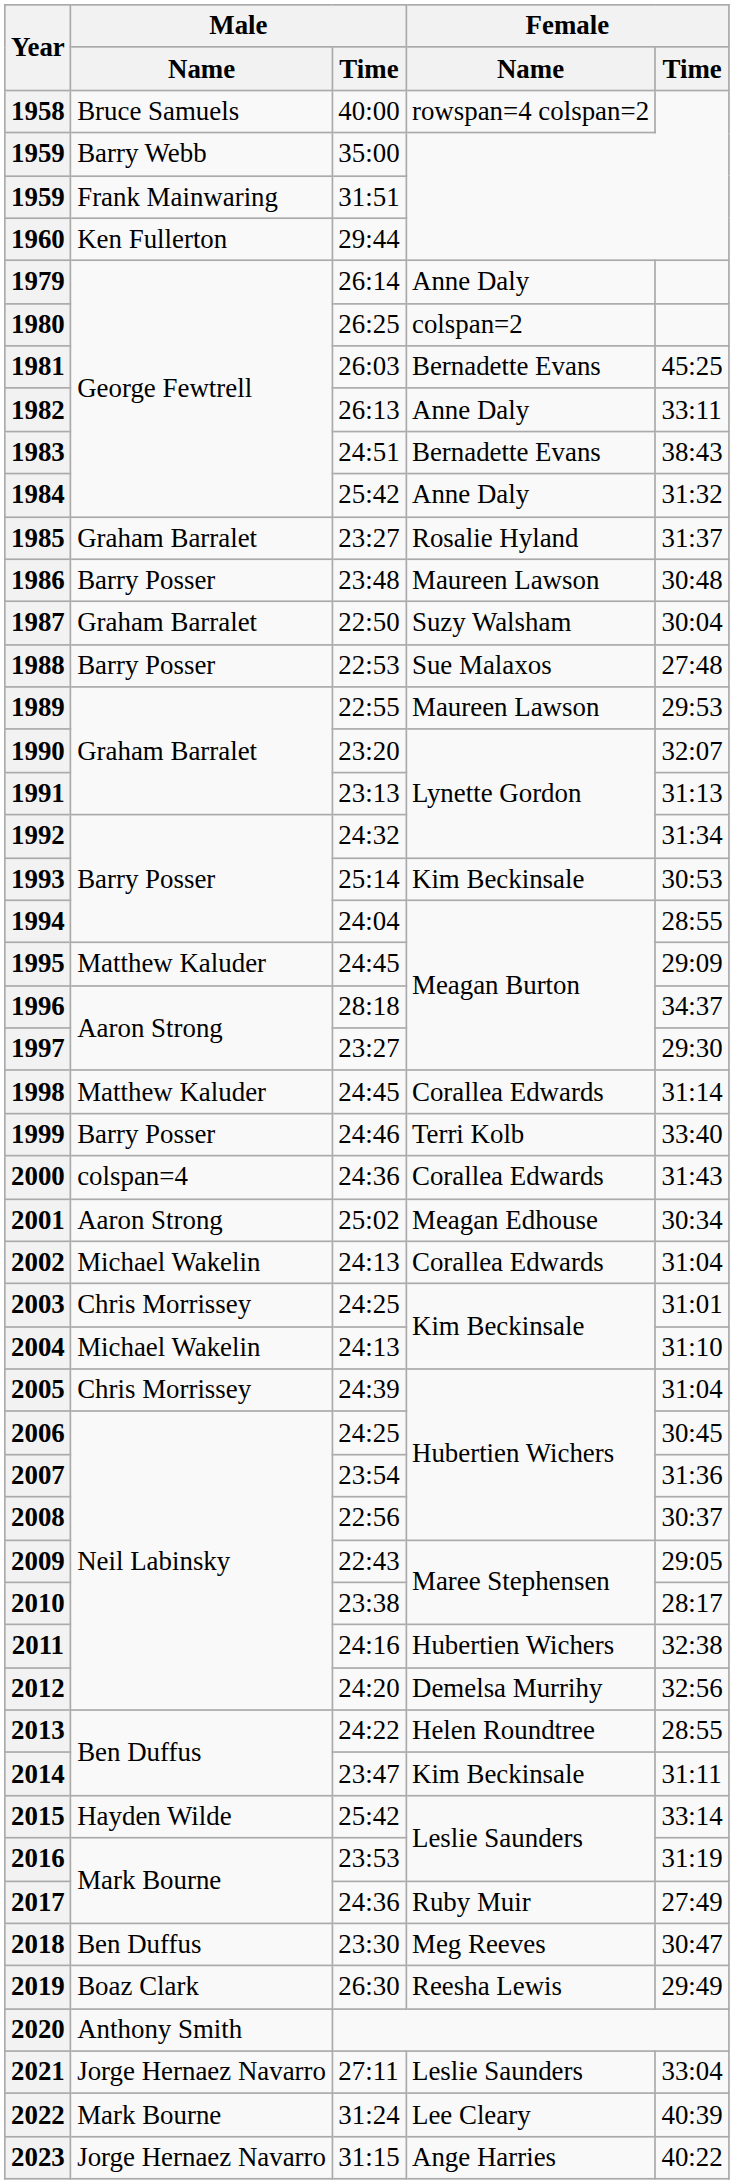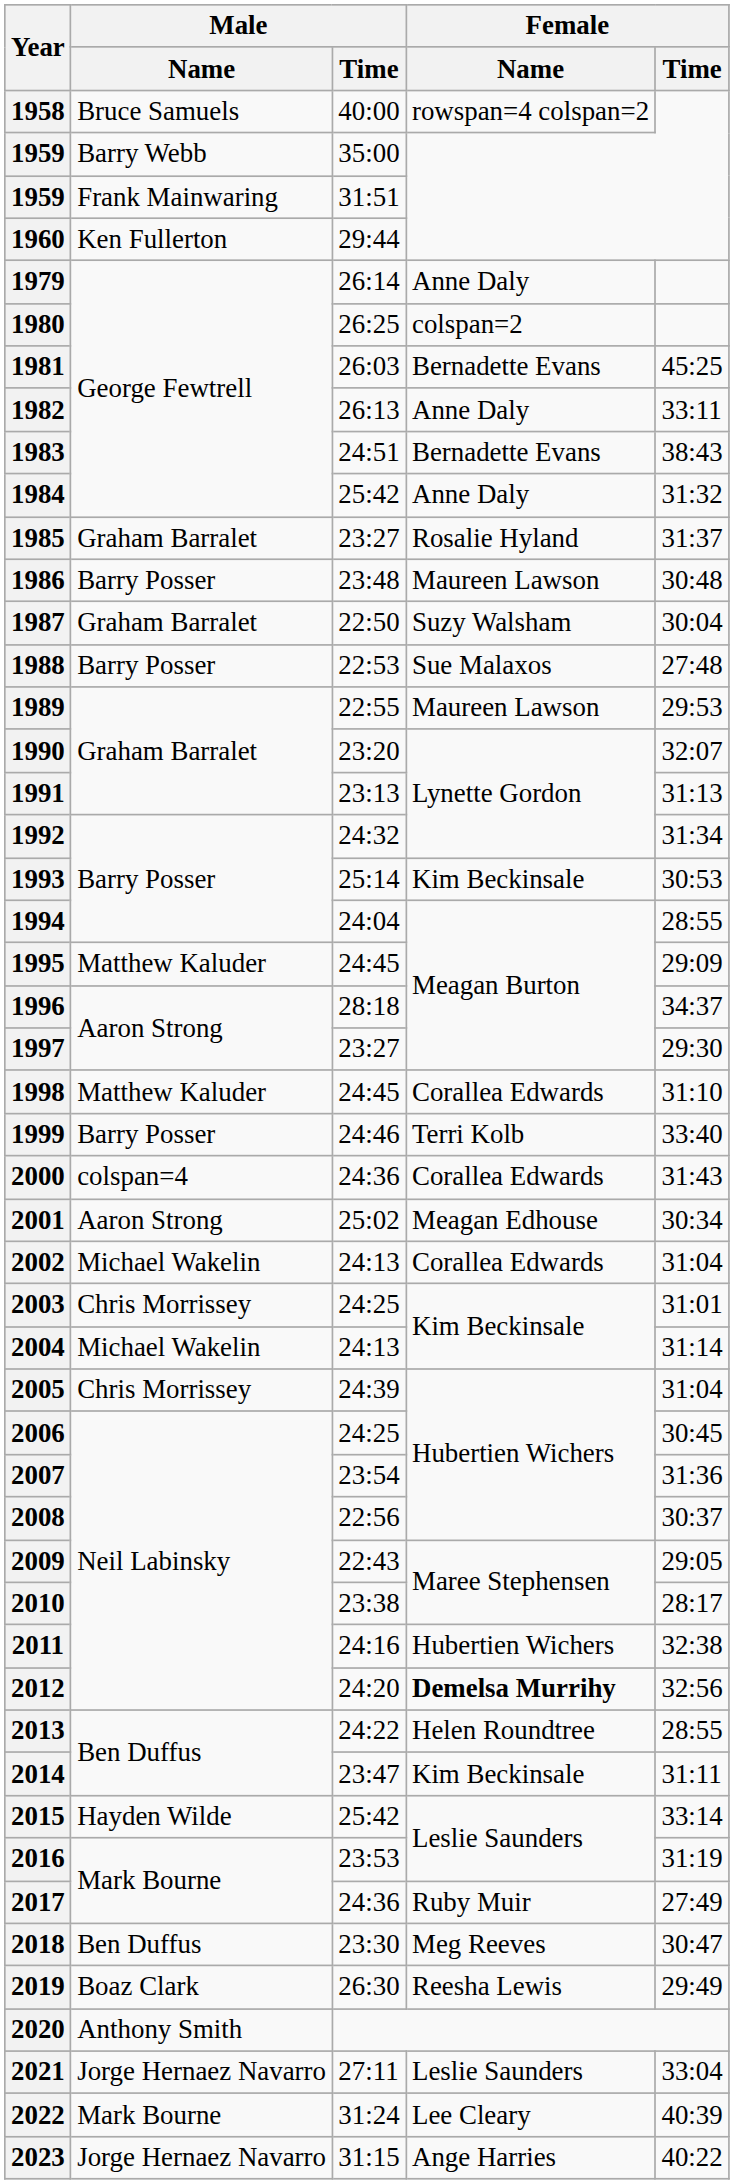(692, 1091) 31:14 -> (692, 1091) 31:10
(692, 1347) 31:10 -> (692, 1347) 31:14
(507, 1688) normal -> (514, 1688) bold
